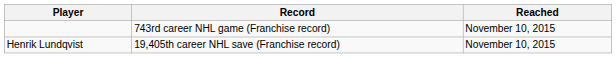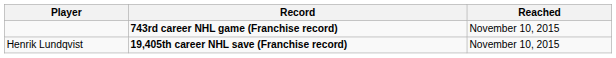(232, 28) normal -> (234, 28) bold
(237, 45) normal -> (239, 45) bold
